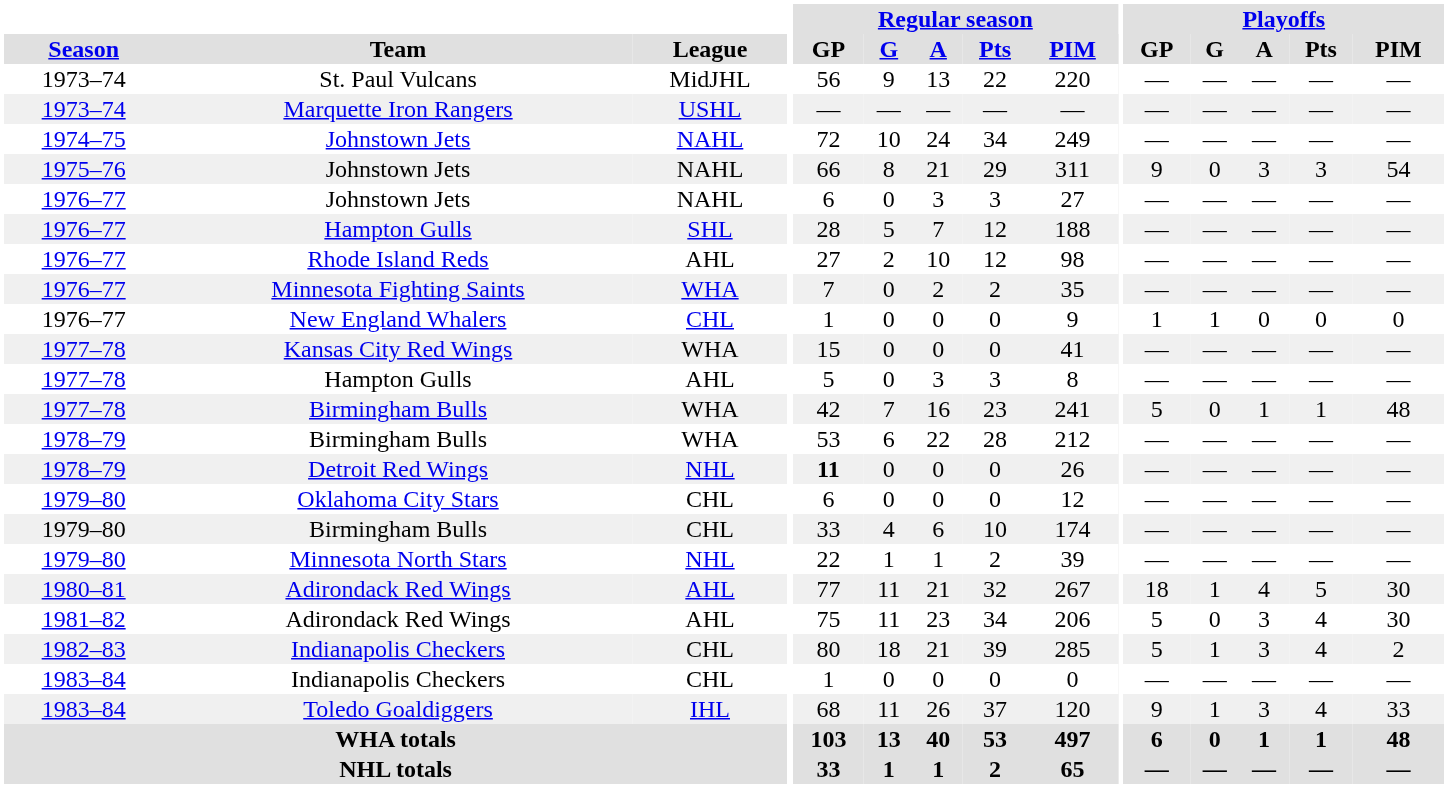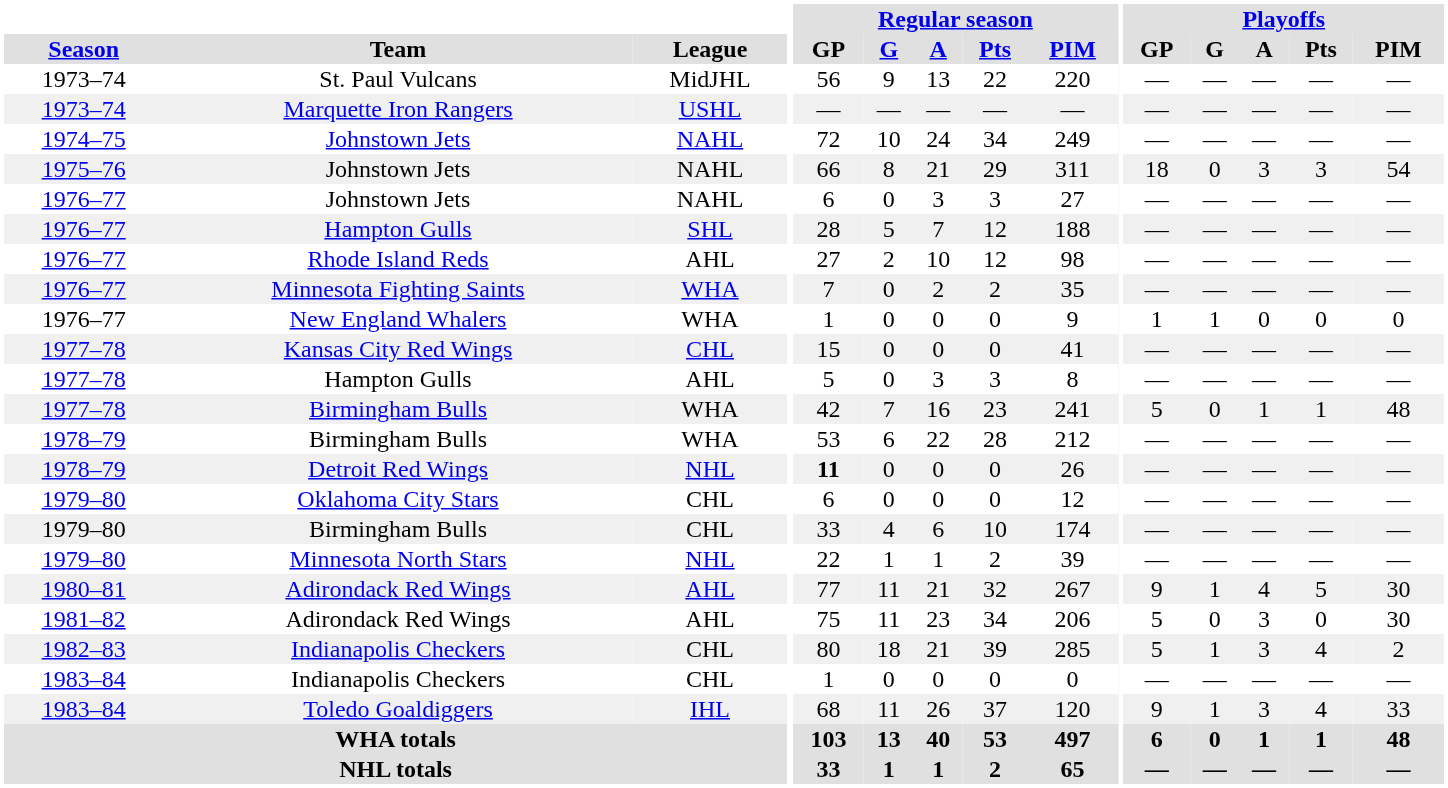(1157, 168) 9 -> (1157, 168) 18
(710, 318) CHL -> (710, 318) WHA
(710, 348) WHA -> (710, 348) CHL
(1157, 588) 18 -> (1157, 588) 9
(1321, 618) 4 -> (1321, 618) 0
